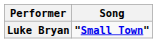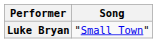(112, 30) bold -> (112, 30) normal
